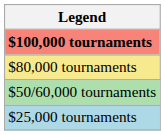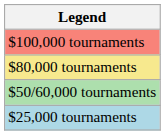(80, 41) bold -> (76, 41) normal
